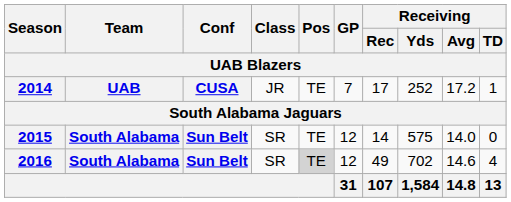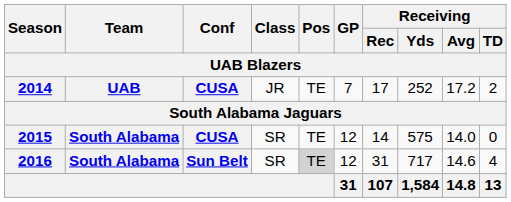(493, 88) 1 -> (493, 88) 2
(217, 137) Sun Belt -> (217, 137) CUSA
(380, 161) 49 -> (380, 161) 31
(420, 161) 702 -> (420, 161) 717
